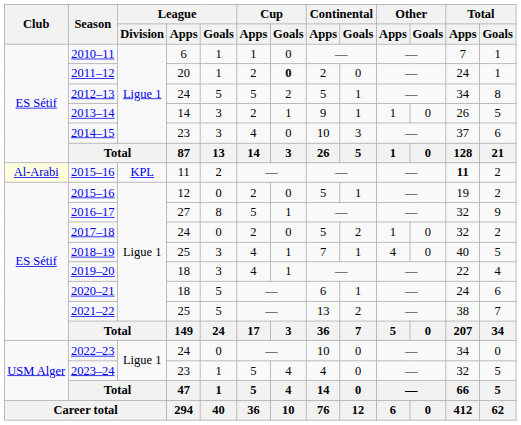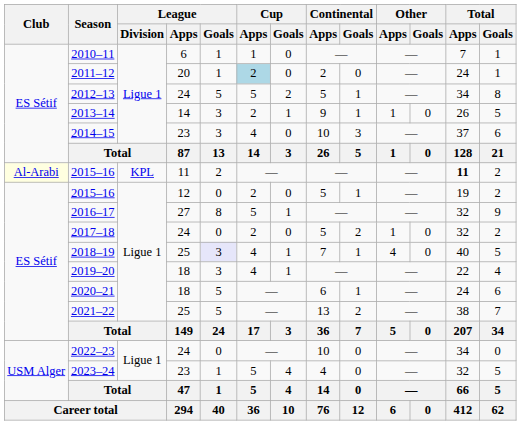(253, 73) no background -> (253, 73) lightblue background
(288, 73) bold -> (288, 73) normal
(219, 251) no background -> (219, 251) lavender background
